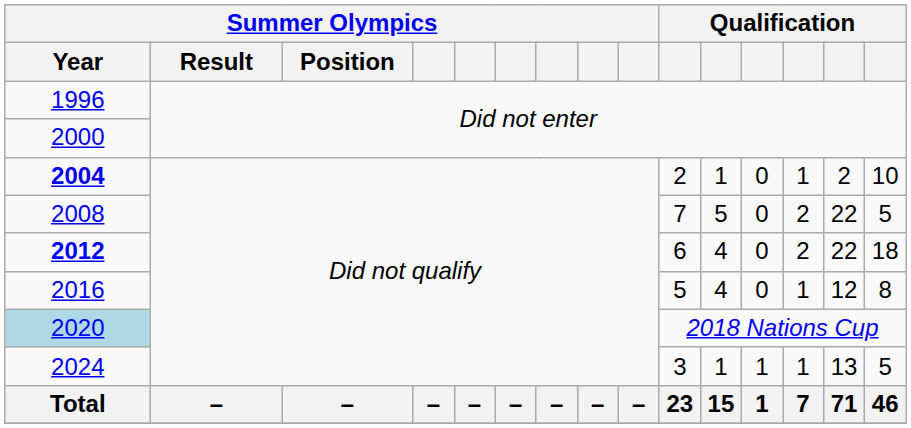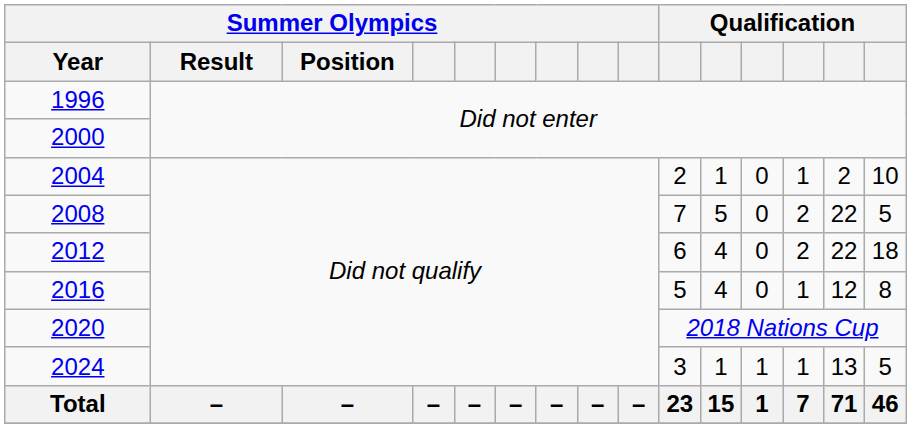(78, 175) bold -> (78, 175) normal
(78, 251) bold -> (78, 251) normal
(78, 328) lightblue background -> (78, 328) no background
